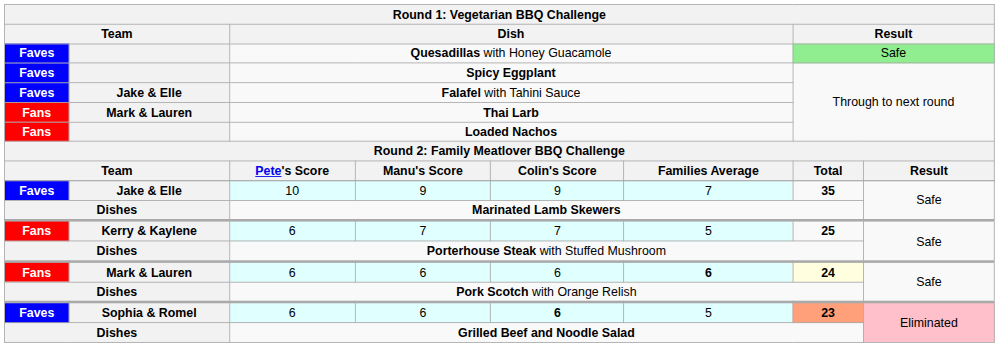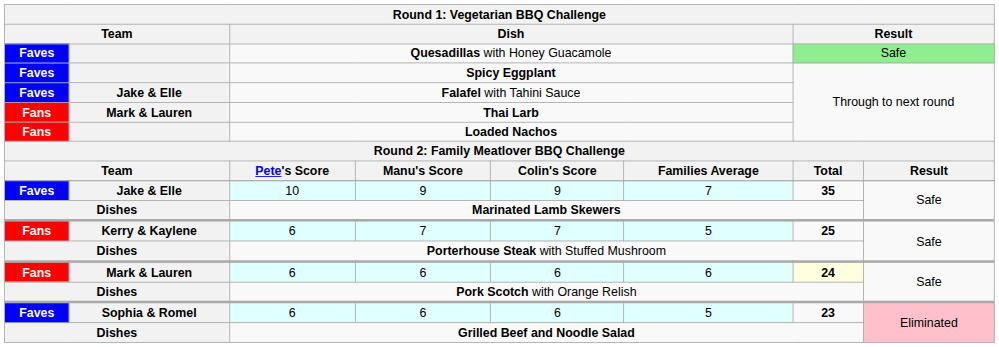(708, 272) bold -> (708, 272) normal
(557, 313) bold -> (557, 313) normal
(828, 313) lightsalmon background -> (828, 313) no background
